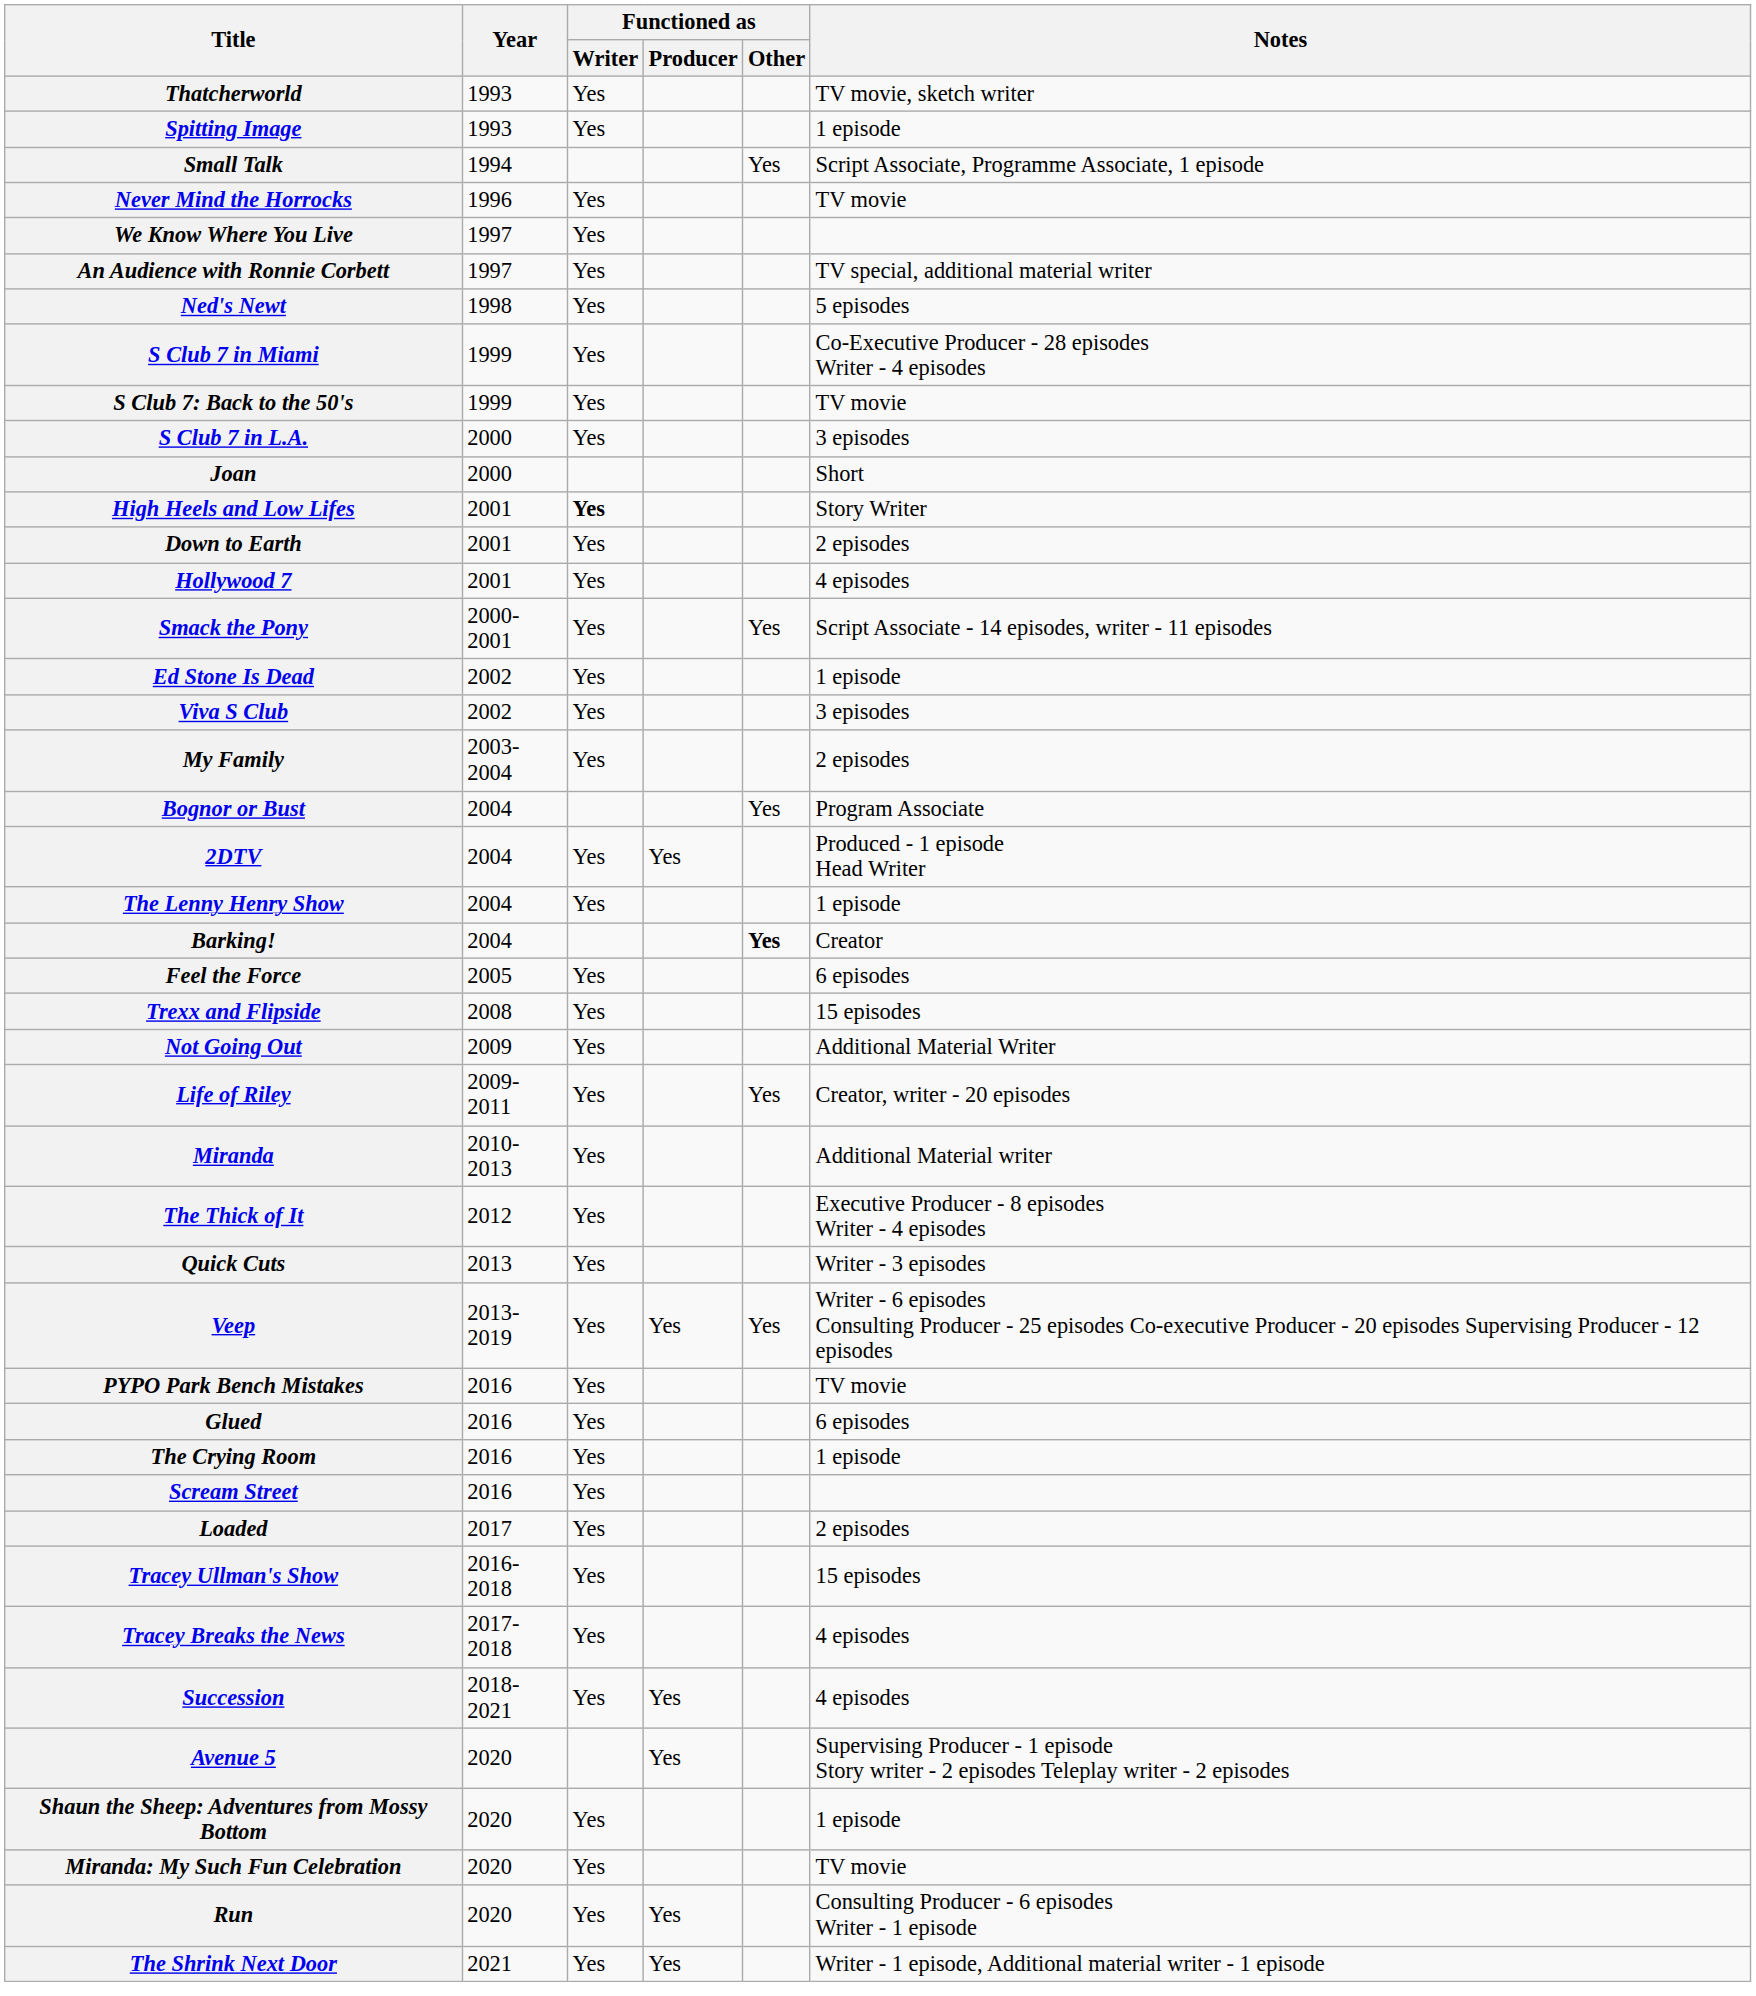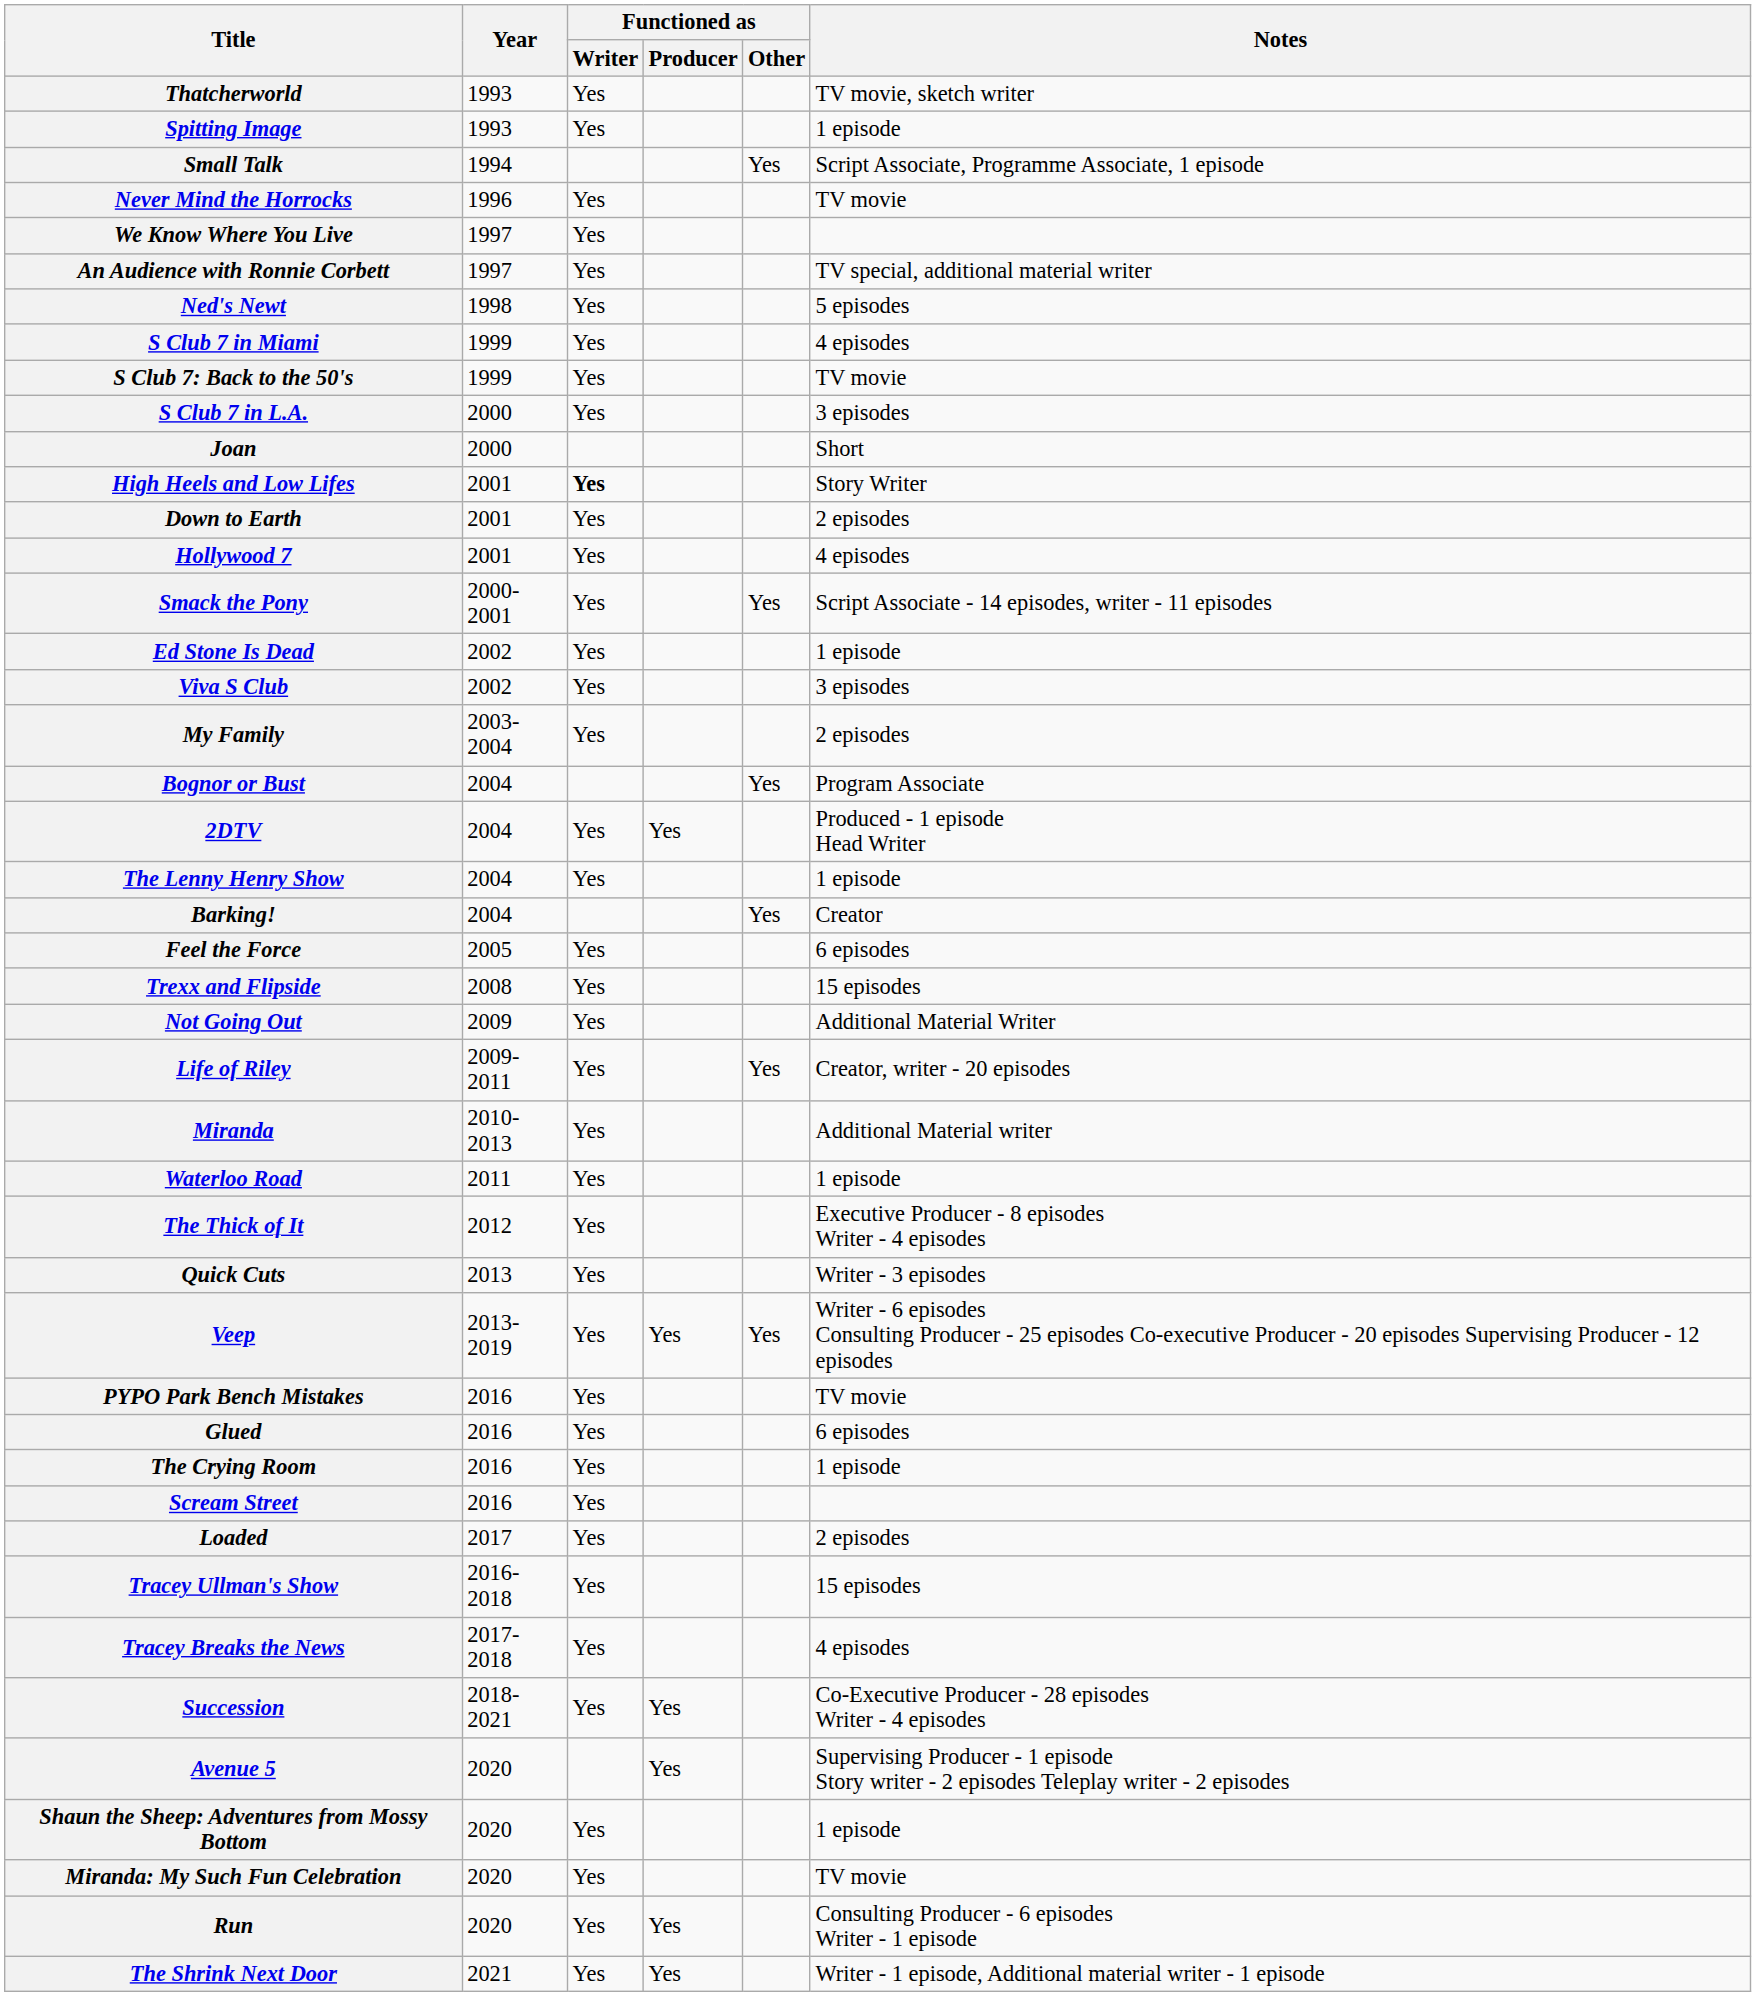(982, 354) Co-Executive Producer - 28 episodes Writer - 4 episodes -> (862, 341) 4 episodes
(764, 940) bold -> (764, 914) normal
+ row: (233, 1178)
(862, 1697) 4 episodes -> (982, 1707) Co-Executive Producer - 28 episodes Writer - 4 episodes
